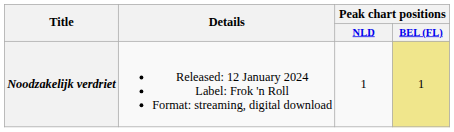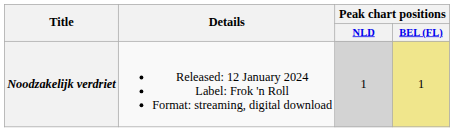(364, 84) no background -> (364, 84) lightgrey background
